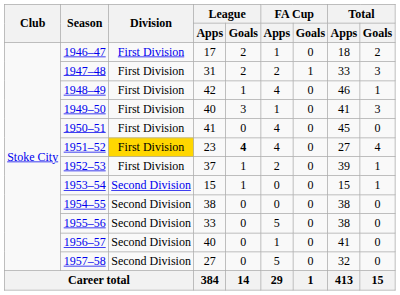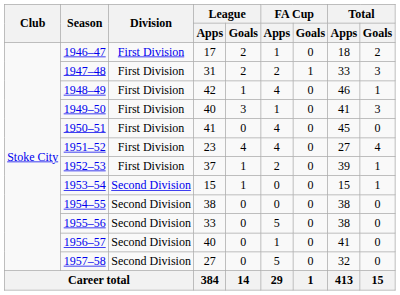(151, 147) gold background -> (151, 147) no background
(243, 147) bold -> (243, 147) normal
